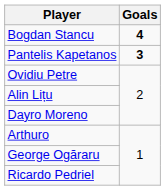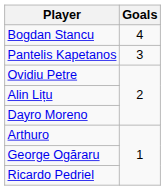(140, 35) bold -> (140, 35) normal
(140, 55) bold -> (140, 55) normal
